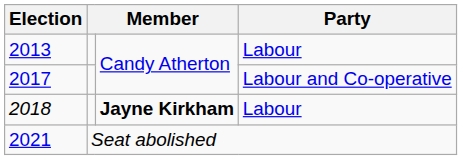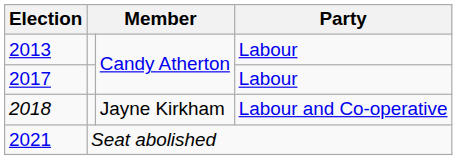(347, 79) Labour and Co-operative -> (268, 79) Labour
(167, 109) bold -> (162, 109) normal
(272, 109) Labour -> (343, 109) Labour and Co-operative
